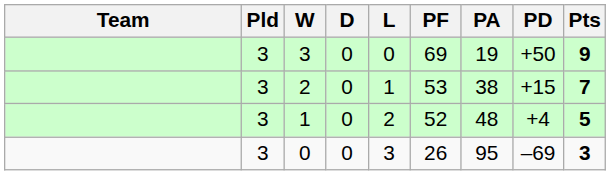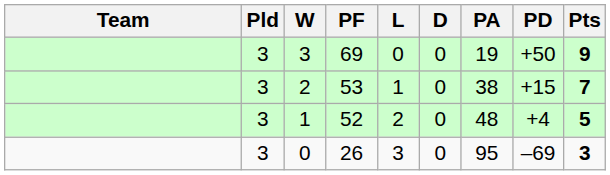columns swapped: (347, 20) <-> (436, 20)
